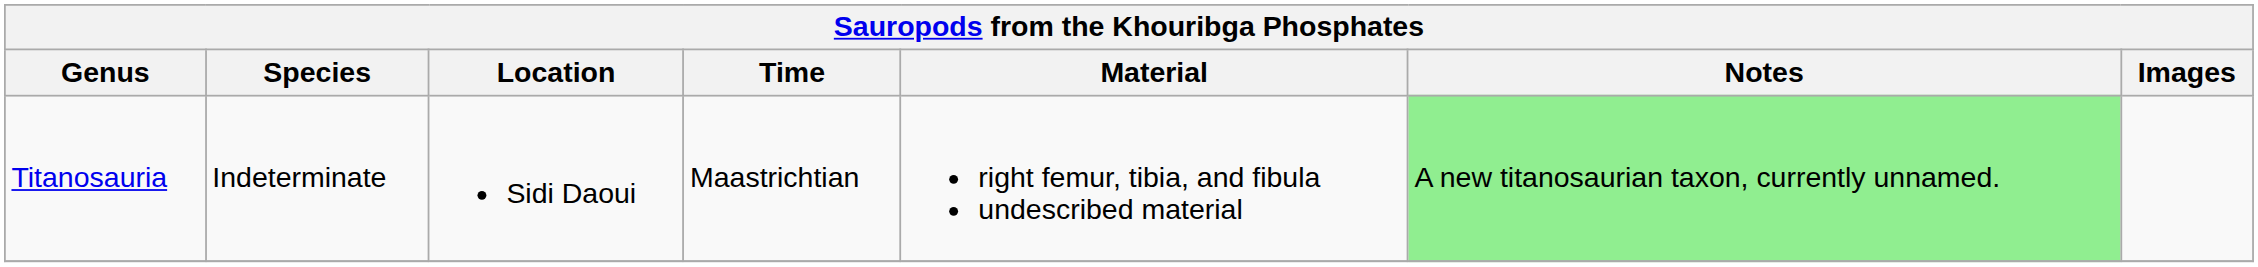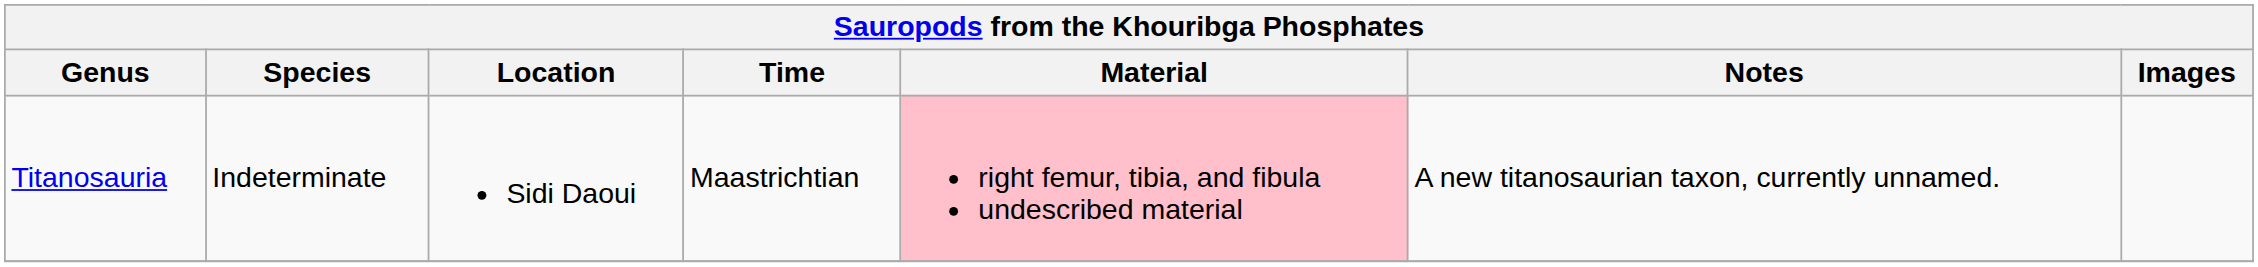(1154, 194) no background -> (1154, 194) pink background
(1707, 177) lightgreen background -> (1707, 177) no background
